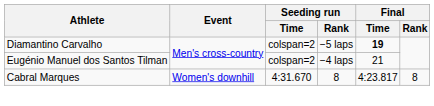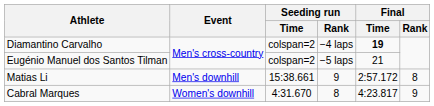(336, 45) −5 laps -> (336, 45) −4 laps
(336, 61) −4 laps -> (336, 61) −5 laps
+ row: (27, 77)
(415, 77) 8 -> (415, 94) 9
